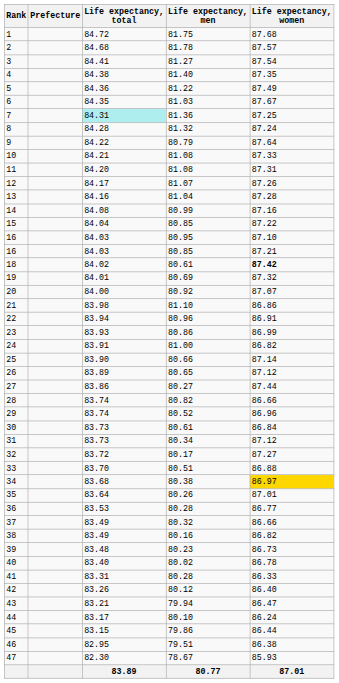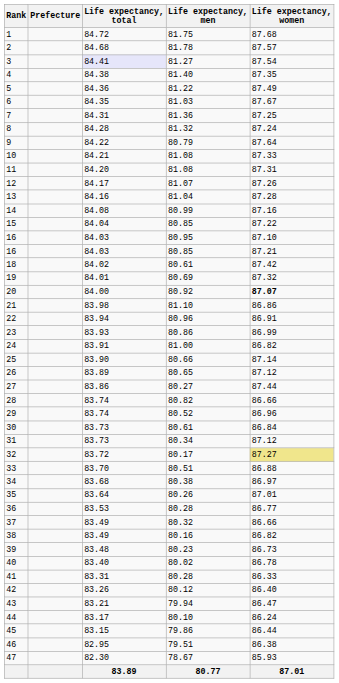(97, 61) no background -> (97, 61) lavender background
(97, 116) paleturquoise background -> (97, 116) no background
(264, 265) bold -> (264, 265) normal
(264, 292) normal -> (264, 292) bold
(264, 455) no background -> (264, 455) khaki background
(264, 482) gold background -> (264, 482) no background
